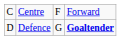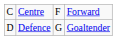(90, 27) bold -> (88, 27) normal
